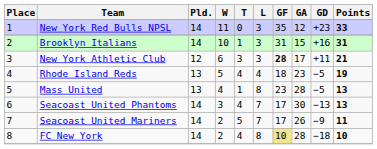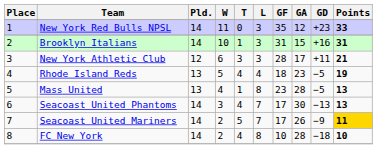(281, 58) bold -> (281, 58) normal
(342, 120) no background -> (342, 120) gold background
(281, 136) khaki background -> (281, 136) no background
